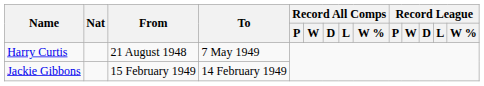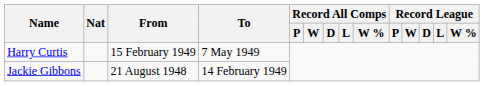(149, 52) 21 August 1948 -> (153, 52) 15 February 1949
(153, 71) 15 February 1949 -> (149, 71) 21 August 1948
